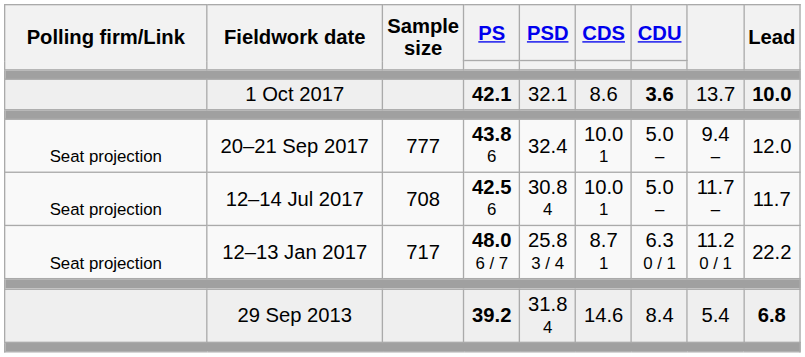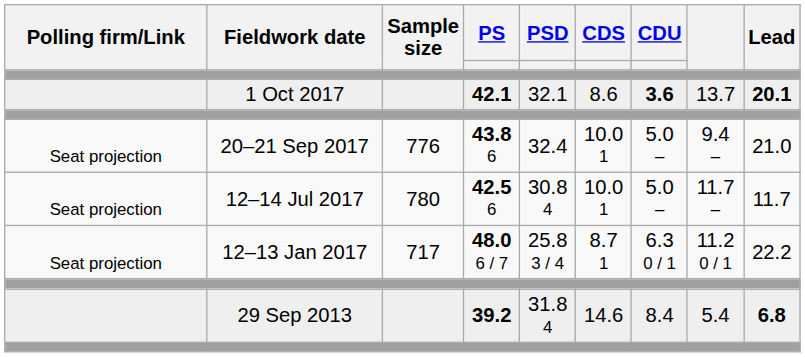(772, 94) 10.0 -> (772, 94) 20.1
(423, 146) 777 -> (423, 146) 776
(772, 146) 12.0 -> (772, 146) 21.0
(423, 199) 708 -> (423, 199) 780
